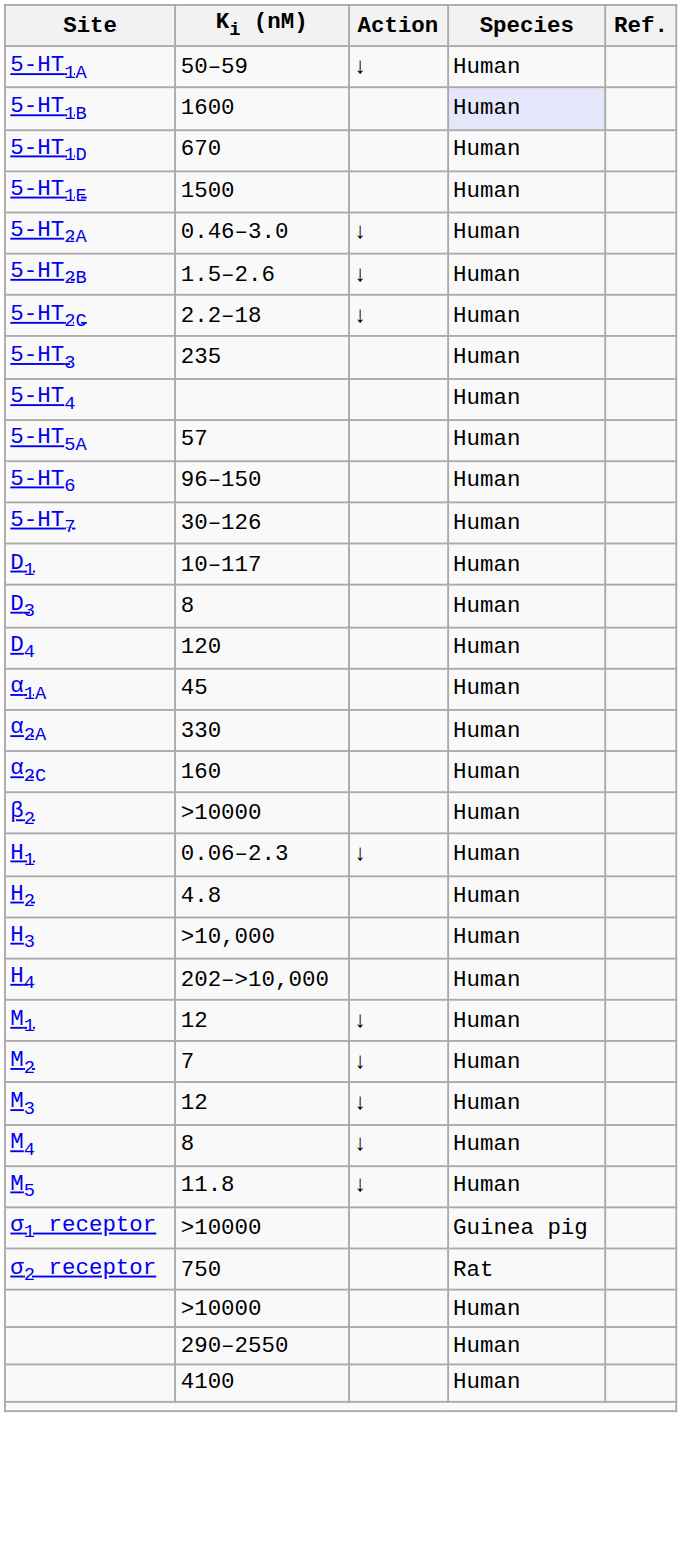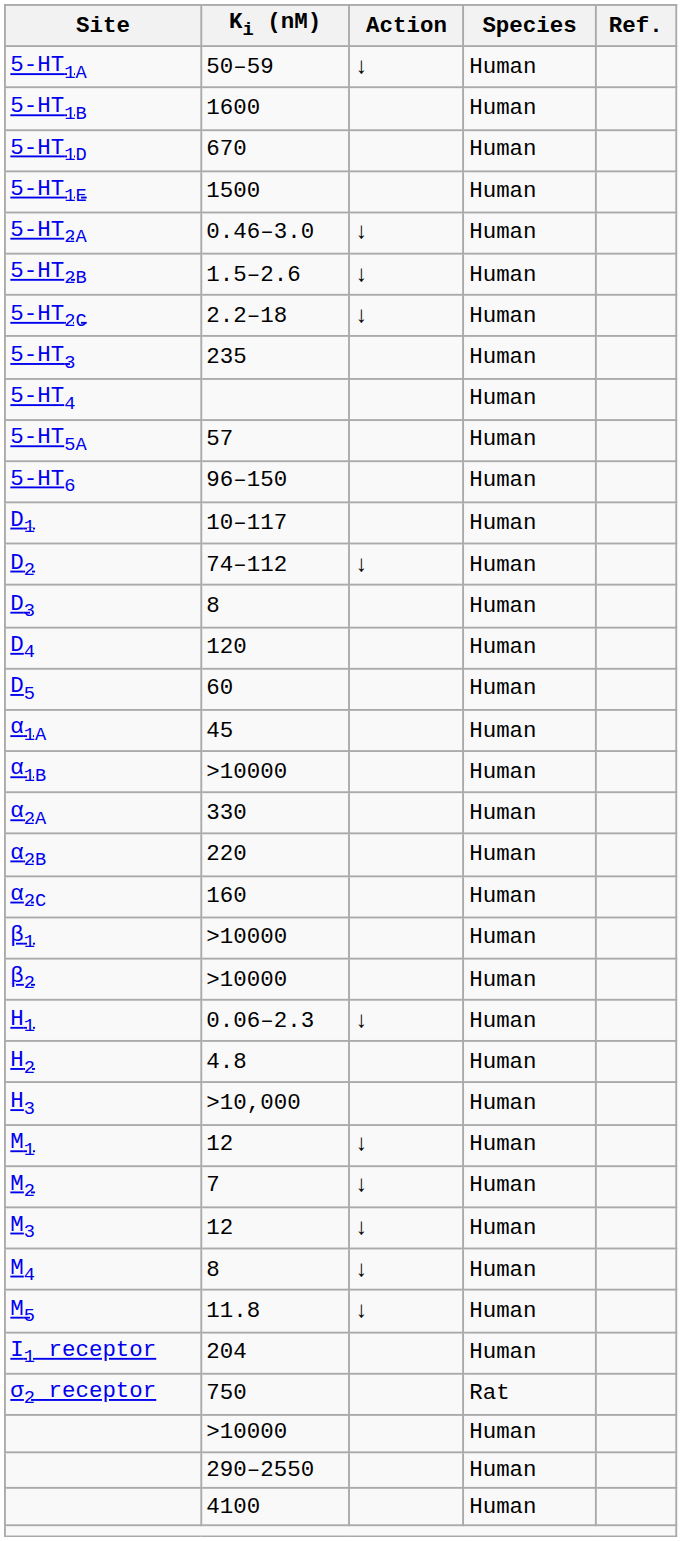(487, 109) lavender background -> (503, 109) no background
- row: (43, 523)
+ row: (23, 565)
+ row: (23, 689)
+ row: (28, 772)
+ row: (28, 855)
+ row: (23, 938)
- row: (23, 979)
+ row: (83, 1352)
- row: (83, 1228)
